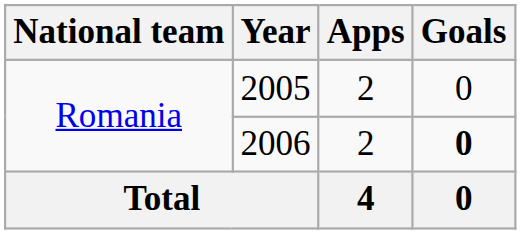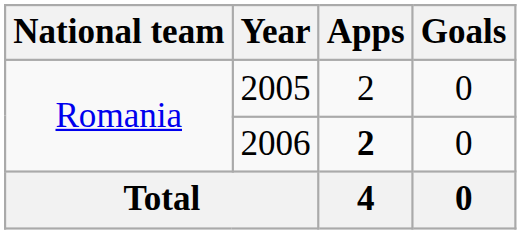(366, 143) normal -> (366, 143) bold
(464, 143) bold -> (464, 143) normal
